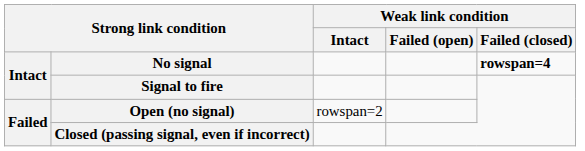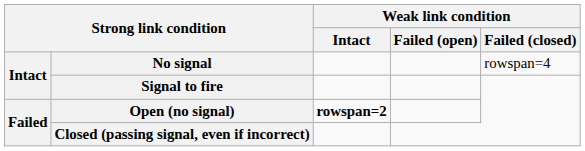(515, 63) bold -> (517, 63) normal
(350, 110) normal -> (352, 110) bold
